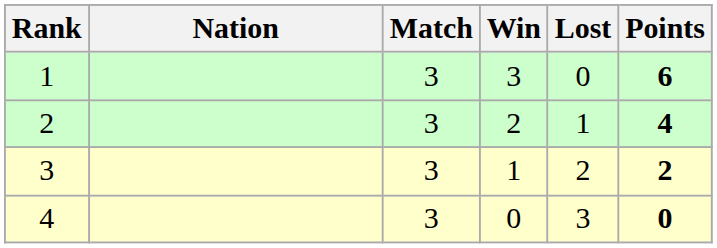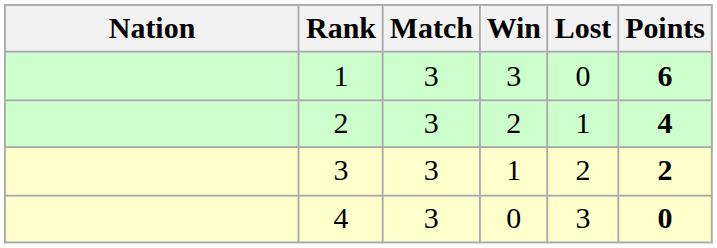columns swapped: (47, 28) <-> (236, 28)
